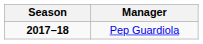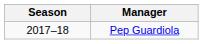(48, 30) bold -> (48, 30) normal
